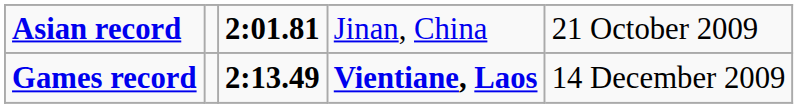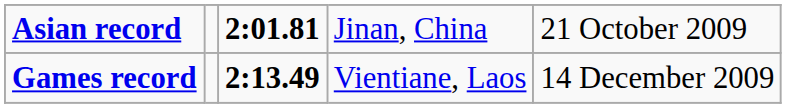(436, 77) bold -> (430, 77) normal
